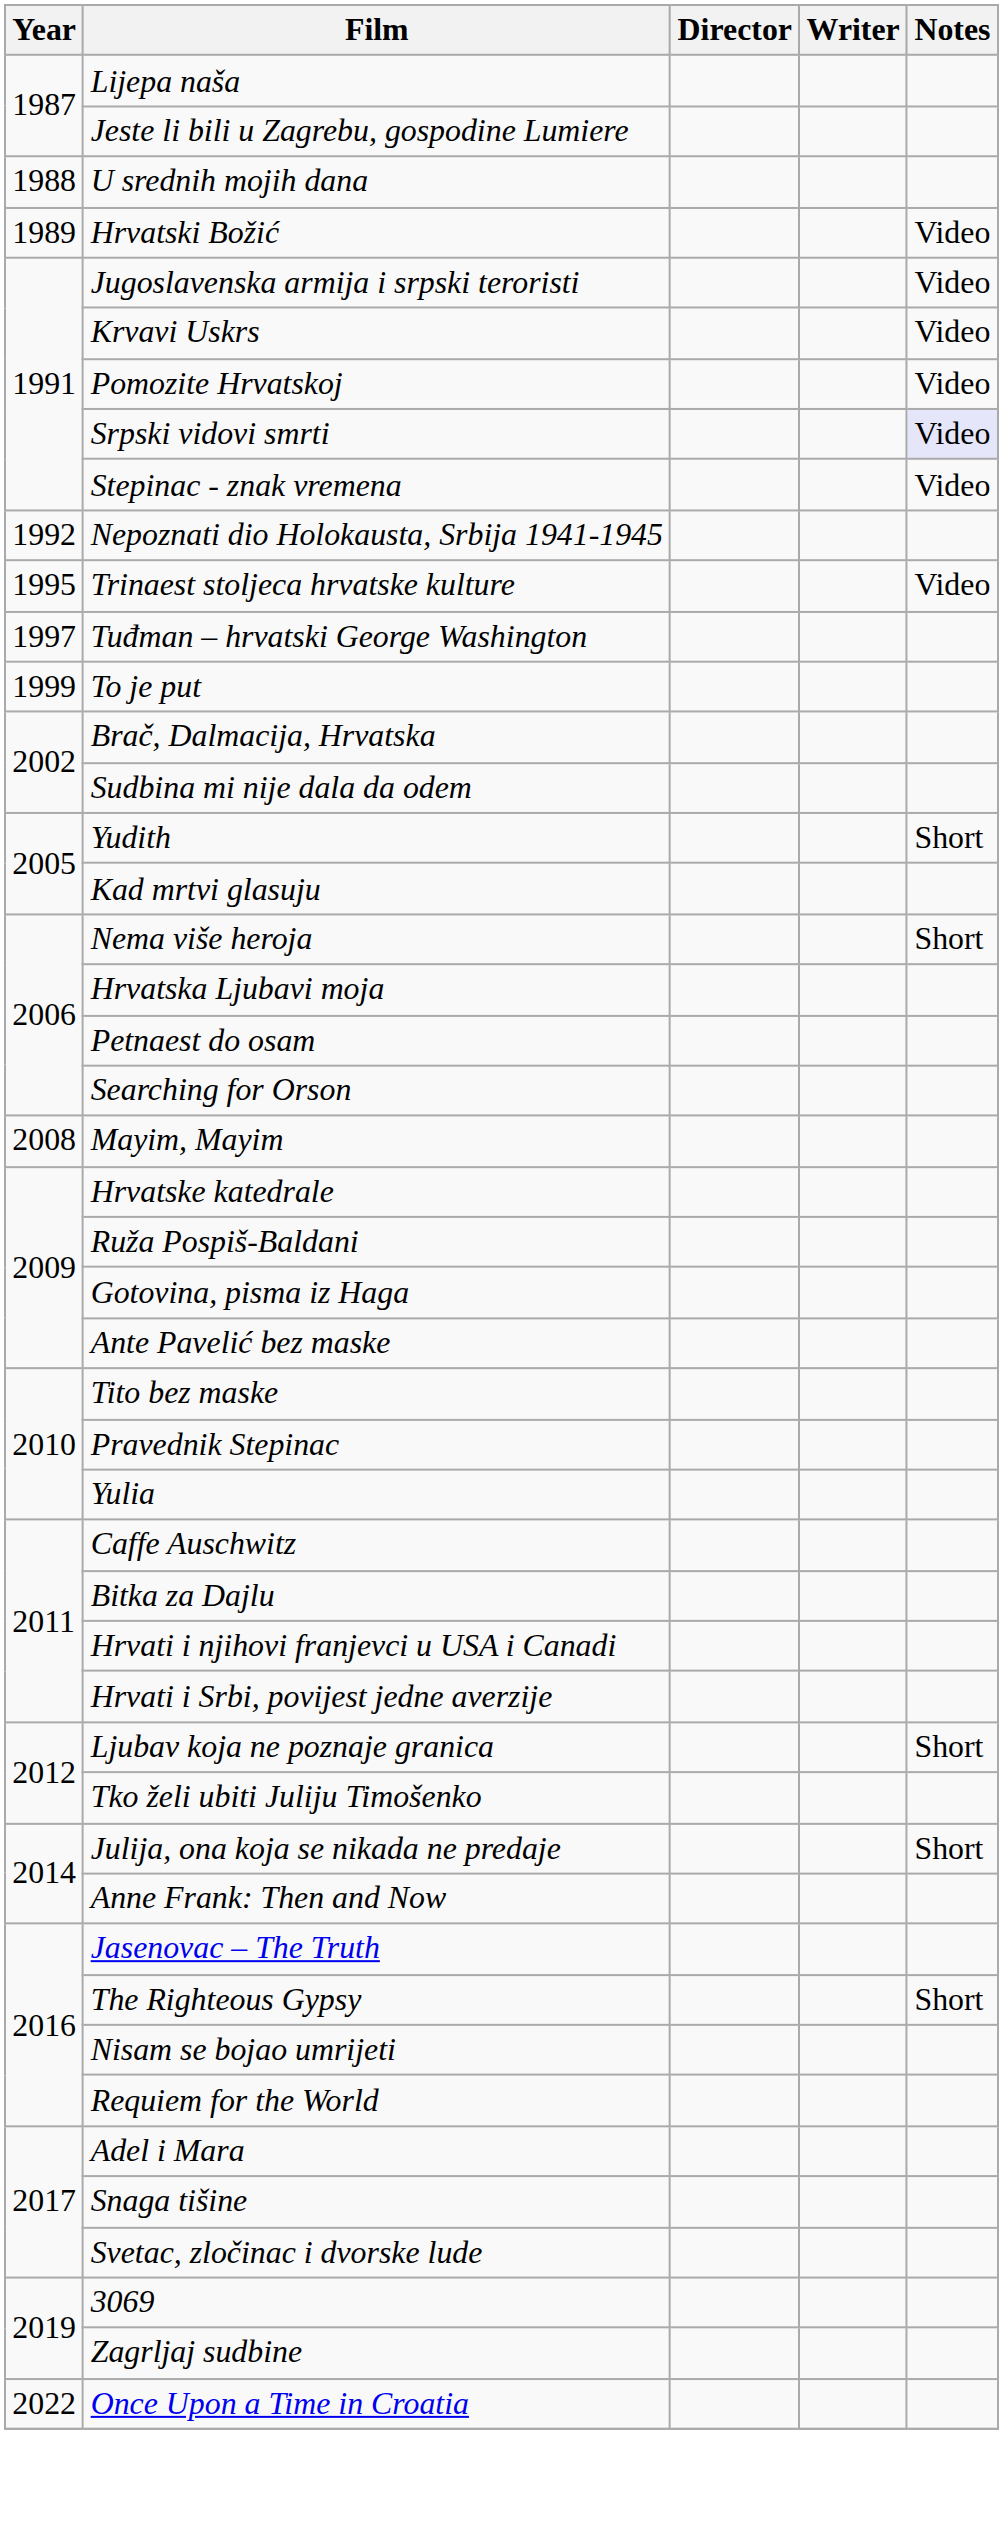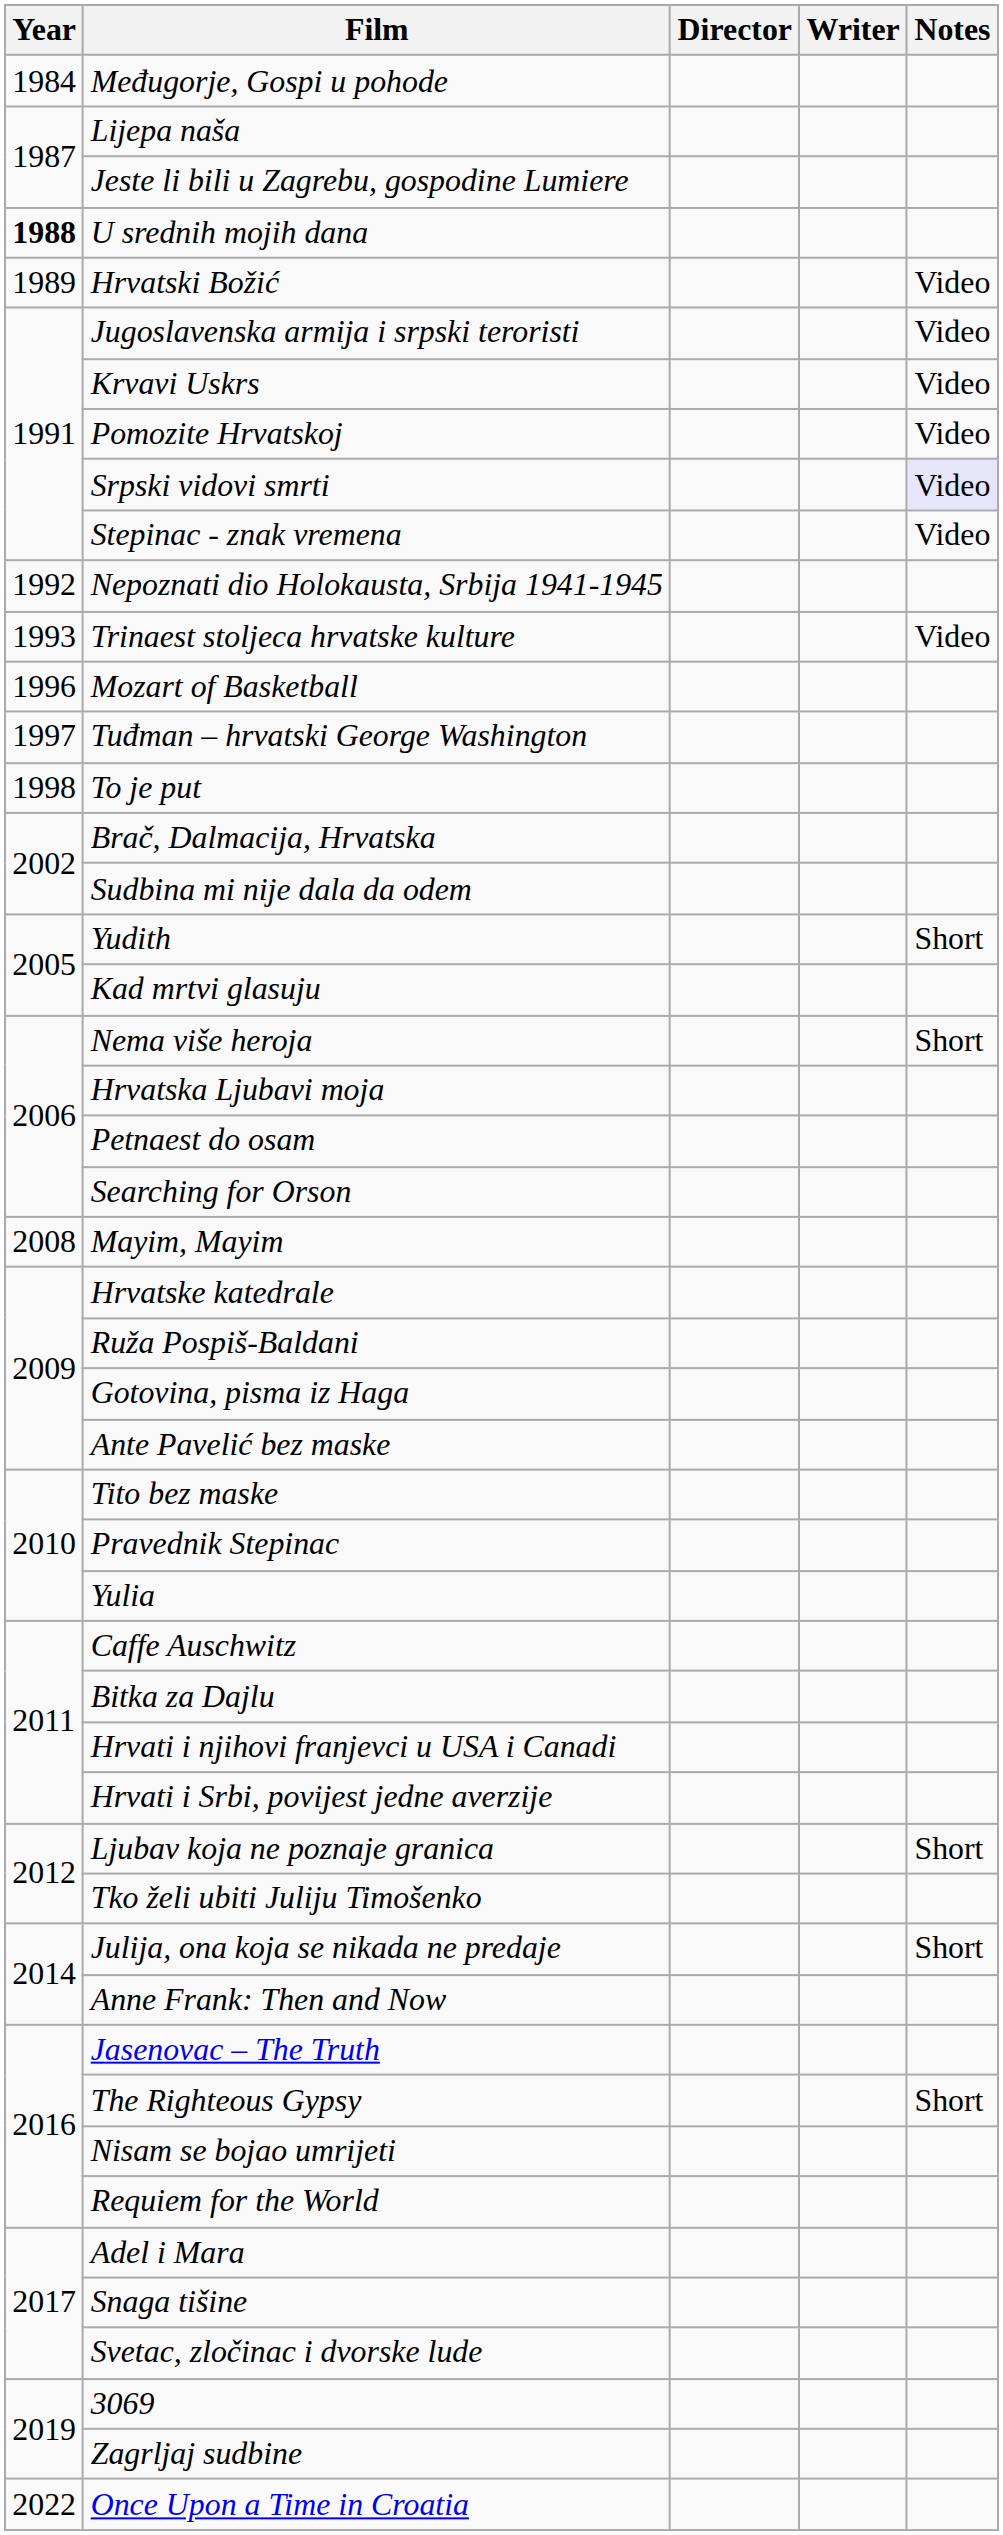+ row: (269, 80)
(44, 181) normal -> (44, 231) bold
(44, 585) 1995 -> (44, 635) 1993
+ row: (224, 686)
(44, 686) 1999 -> (44, 787) 1998
